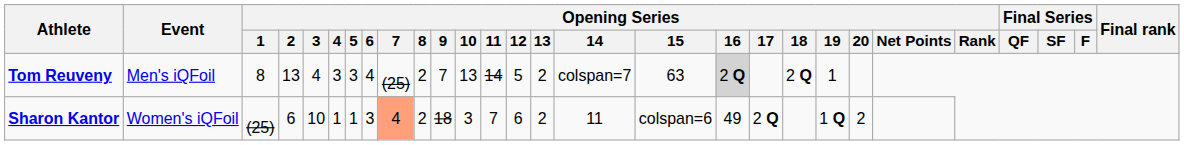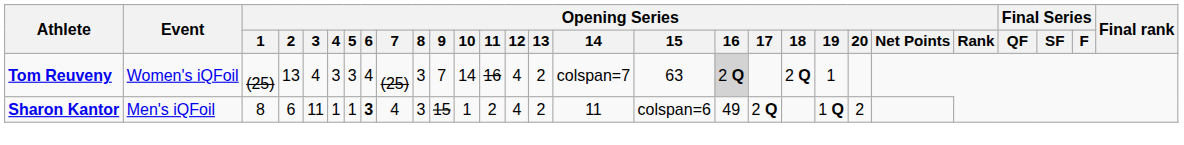(171, 76) Men's iQFoil -> (183, 76) Women's iQFoil
(260, 76) 8 -> (260, 84) (25)
(422, 76) 2 -> (421, 76) 3
(468, 76) 13 -> (467, 76) 14
(494, 76) 14 -> (492, 76) 16
(518, 76) 5 -> (517, 76) 4
(183, 119) Women's iQFoil -> (171, 110) Men's iQFoil
(260, 127) (25) -> (260, 110) 8
(316, 119) 10 -> (316, 110) 11
(370, 119) normal -> (369, 110) bold
(396, 119) lightsalmon background -> (395, 110) no background
(422, 119) 2 -> (421, 110) 3
(443, 119) 18 -> (442, 110) 15
(468, 119) 3 -> (467, 110) 1
(494, 119) 7 -> (492, 110) 2
(518, 119) 6 -> (517, 110) 4
